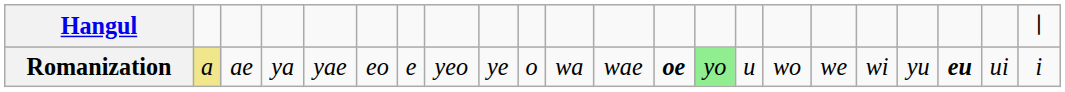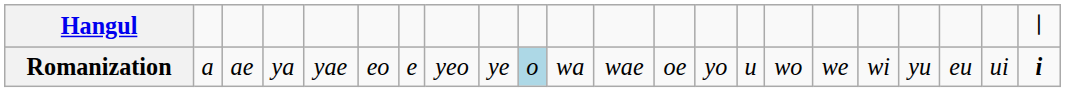(207, 66) khaki background -> (207, 66) no background
(531, 66) no background -> (532, 66) lightblue background
(674, 66) bold -> (675, 66) normal
(715, 66) lightgreen background -> (716, 66) no background
(960, 66) bold -> (961, 66) normal
(1039, 66) normal -> (1039, 66) bold
